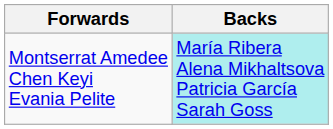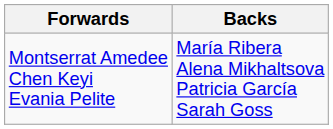(250, 78) paleturquoise background -> (250, 78) no background
